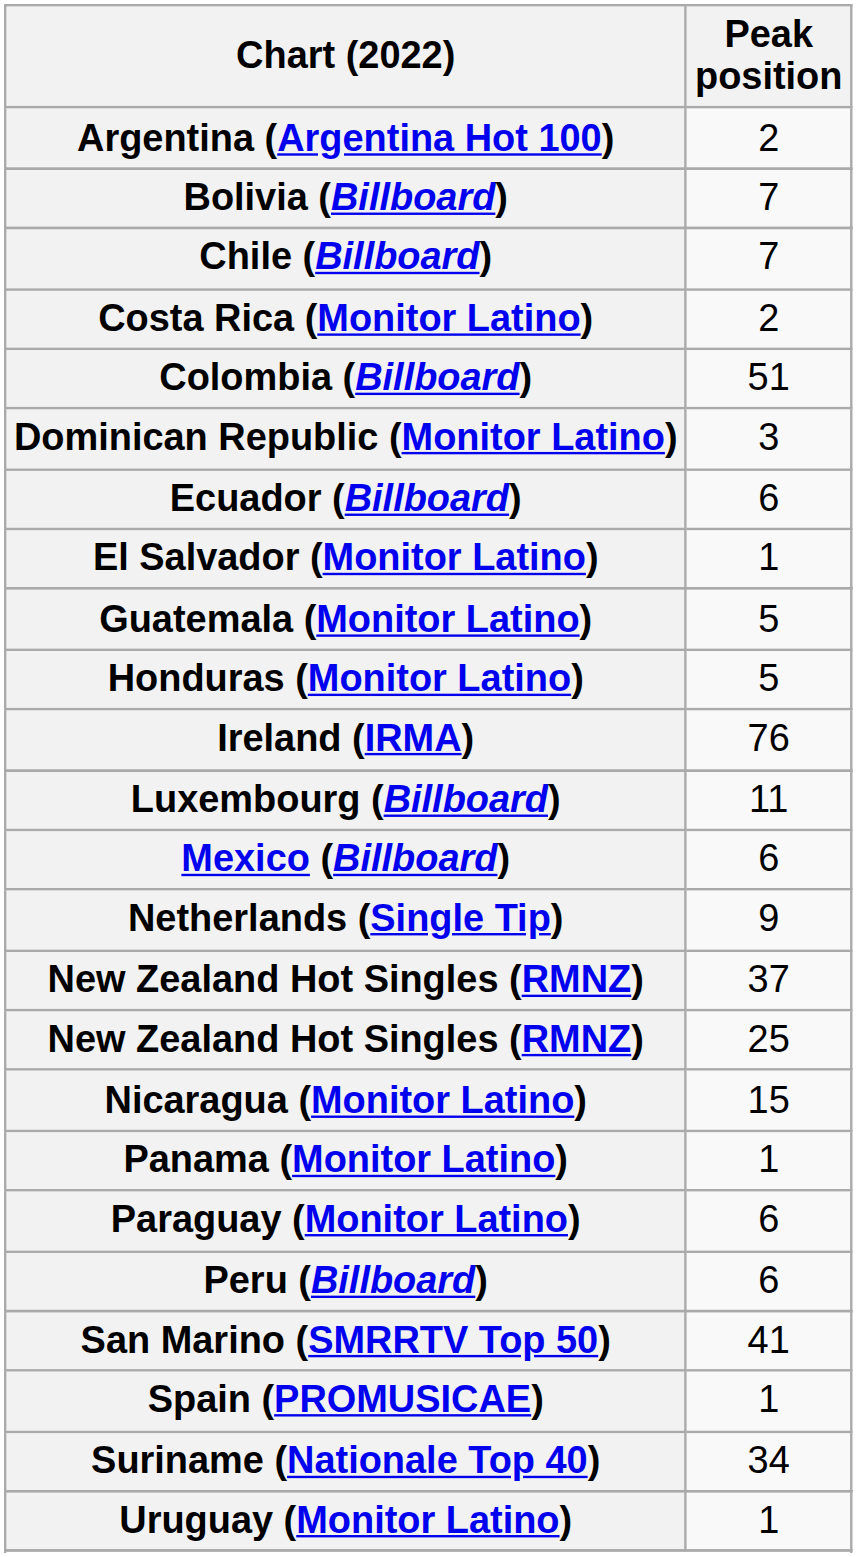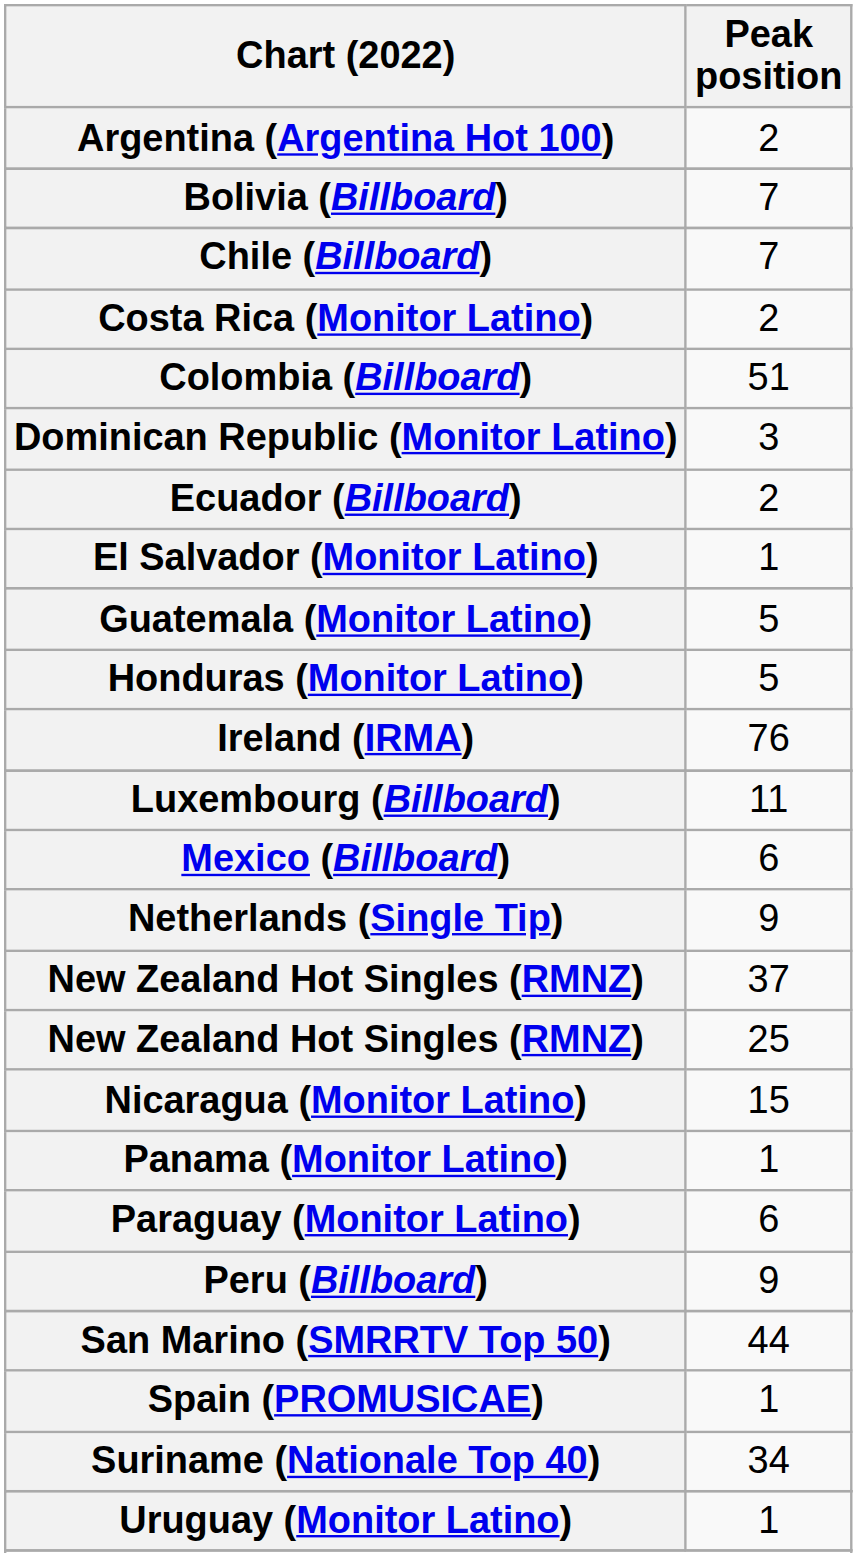(769, 498) 6 -> (769, 498) 2
(769, 1280) 6 -> (769, 1280) 9
(769, 1340) 41 -> (769, 1340) 44
